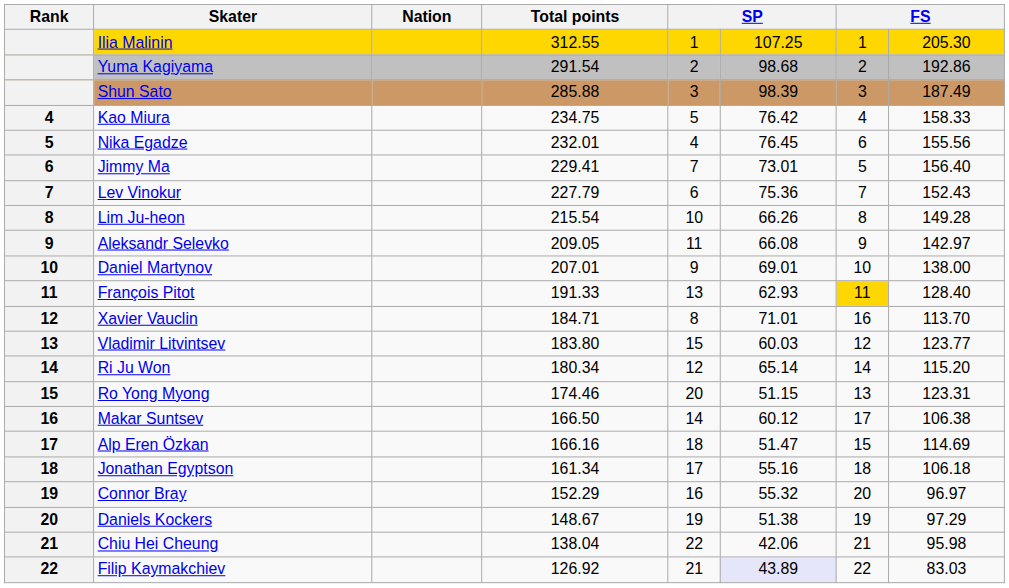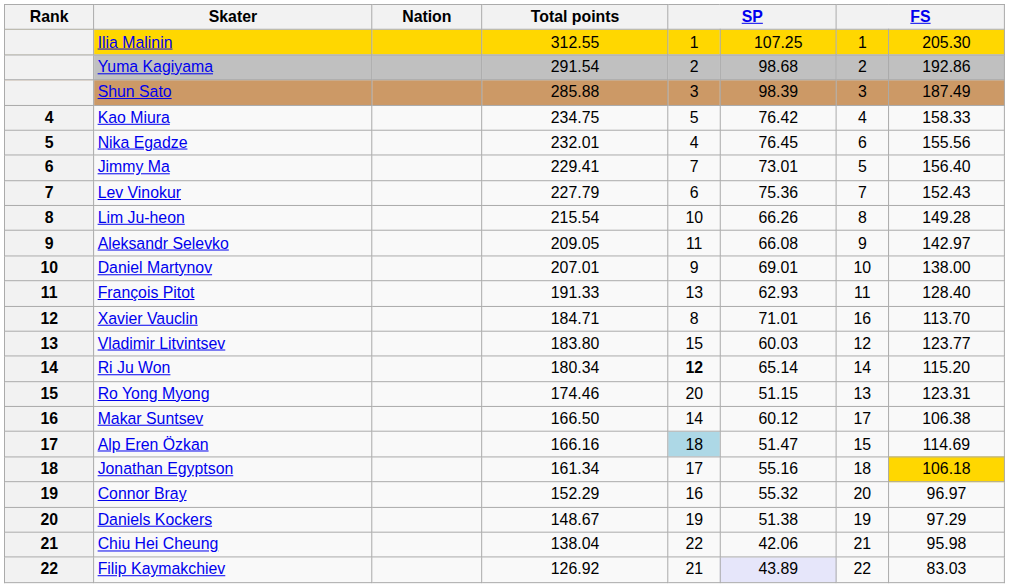(862, 293) gold background -> (862, 293) no background
(694, 368) normal -> (694, 368) bold
(694, 444) no background -> (694, 444) lightblue background
(946, 469) no background -> (946, 469) gold background
